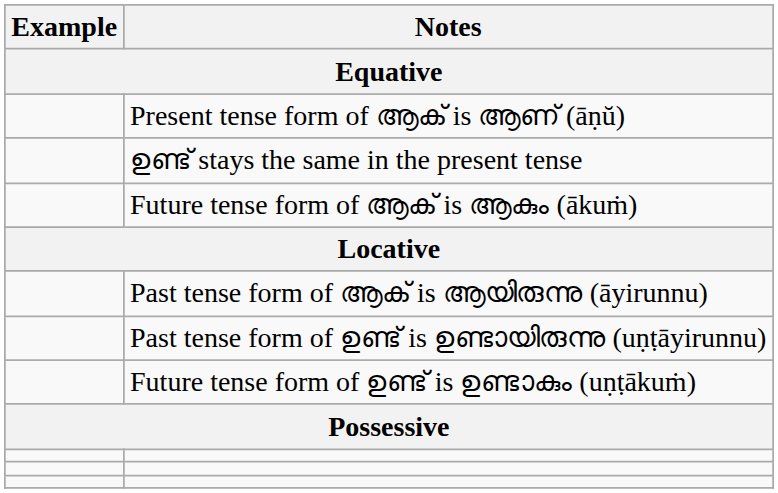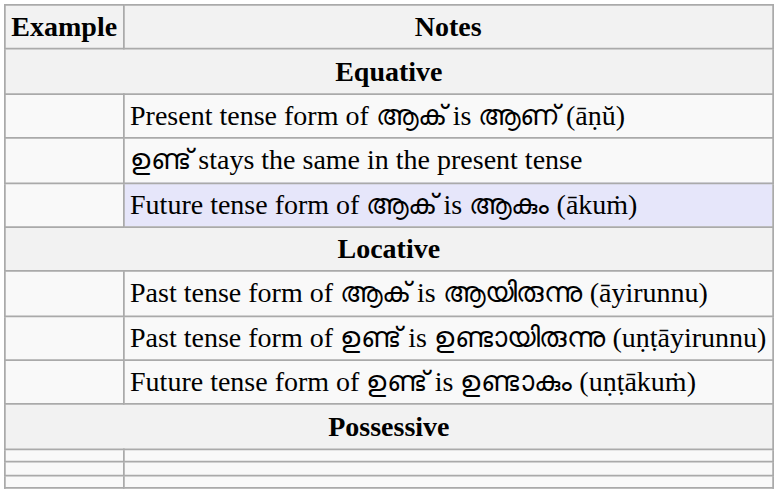(384, 204) no background -> (384, 204) lavender background
